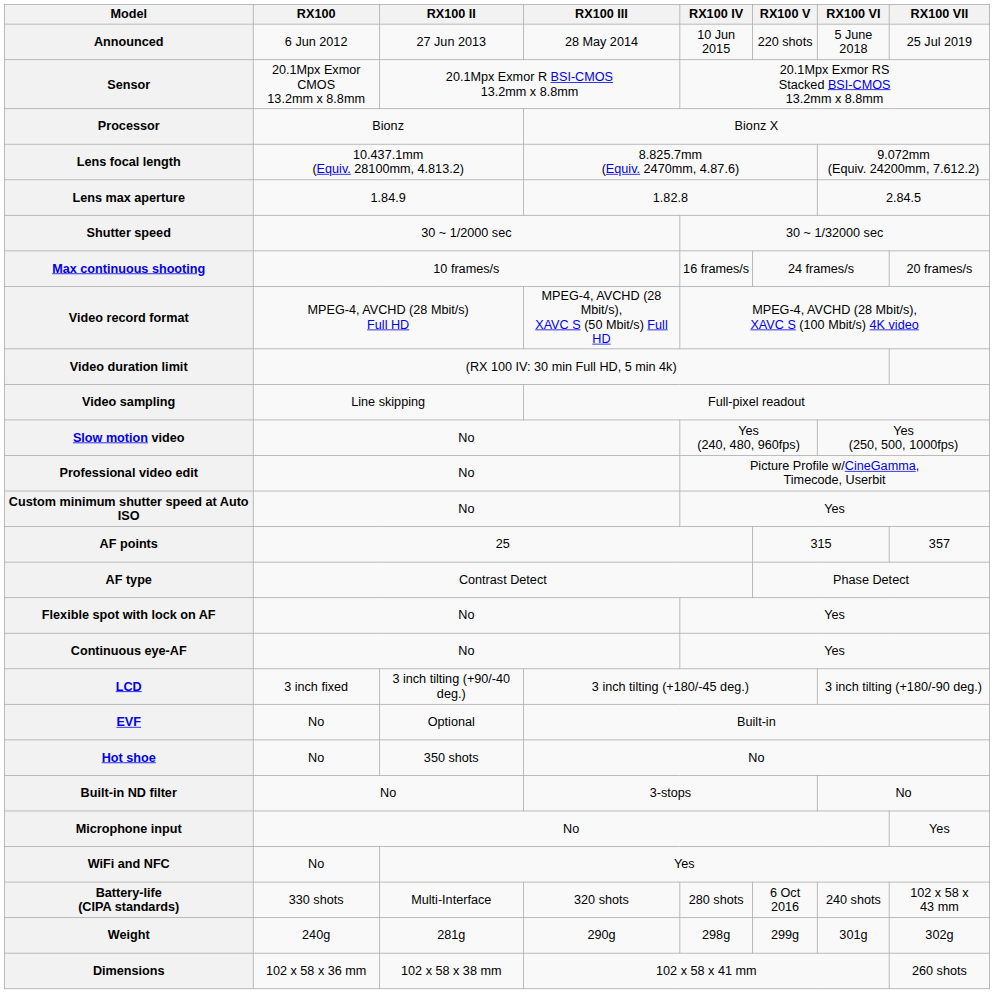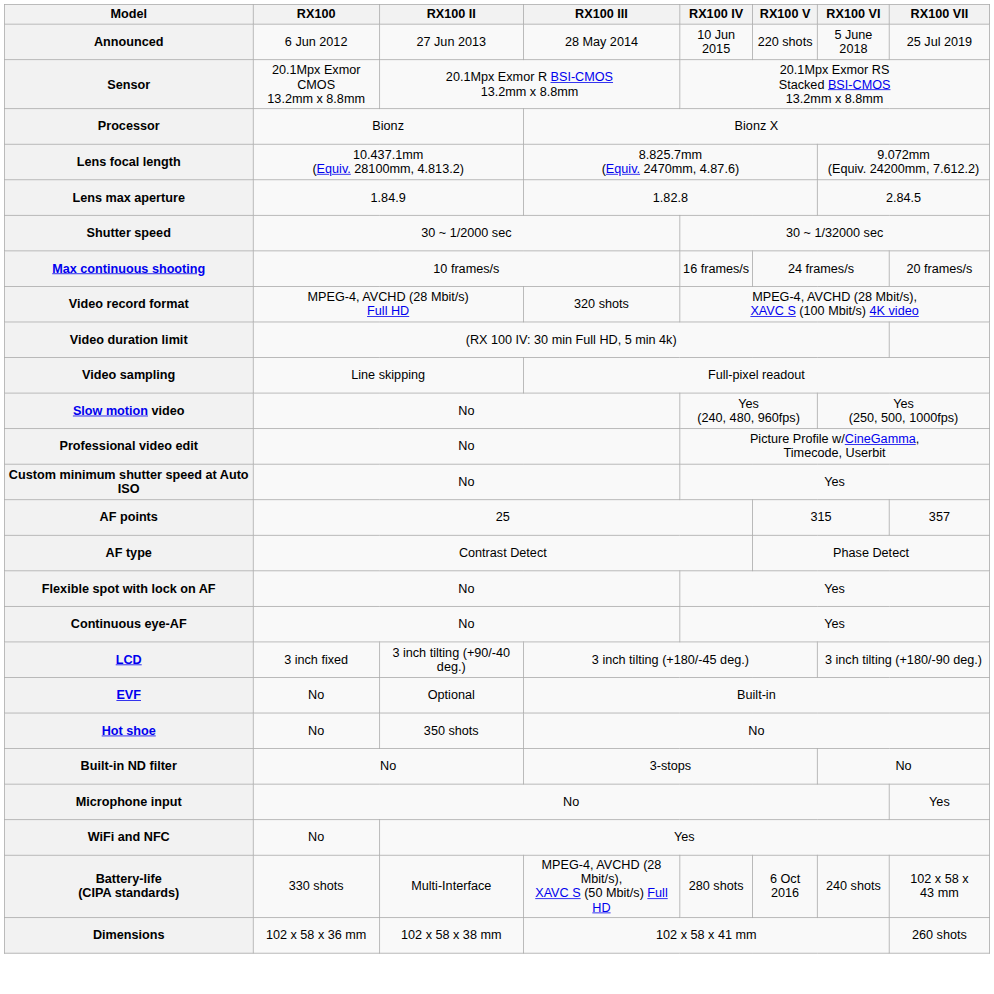(601, 317) MPEG-4, AVCHD (28 Mbit/s), XAVC S (50 Mbit/s) Full HD -> (601, 304) 320 shots
(601, 900) 320 shots -> (601, 886) MPEG-4, AVCHD (28 Mbit/s), XAVC S (50 Mbit/s) Full HD
- row: (129, 935)
